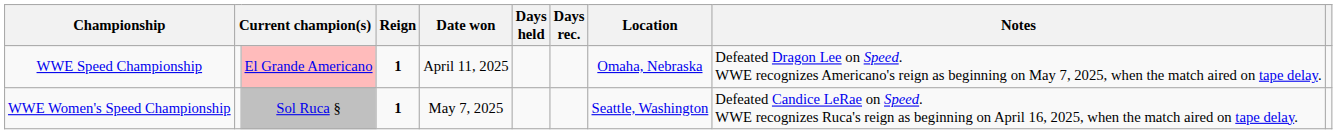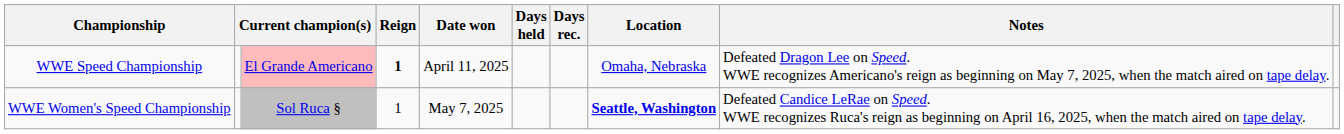(398, 107) bold -> (398, 107) normal
(650, 107) normal -> (654, 107) bold
